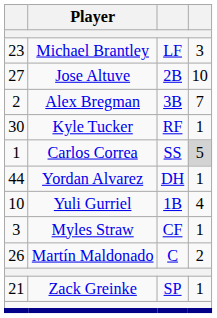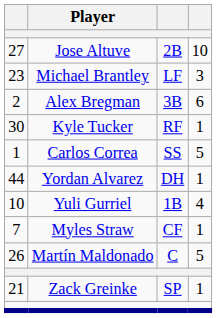rows swapped: (93, 76) <-> (93, 50)
(200, 101) 7 -> (200, 101) 6
(200, 152) lightgrey background -> (200, 152) no background
(16, 229) 3 -> (16, 229) 7
(200, 255) 2 -> (200, 255) 5
